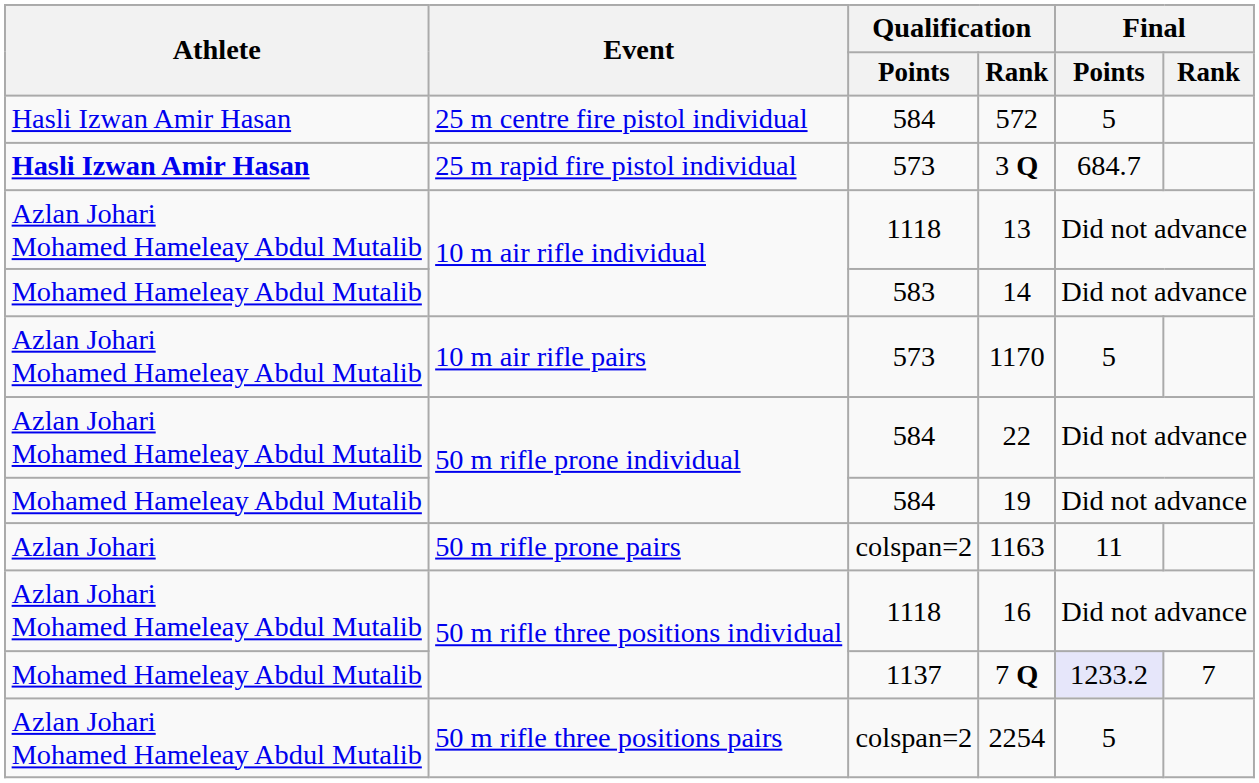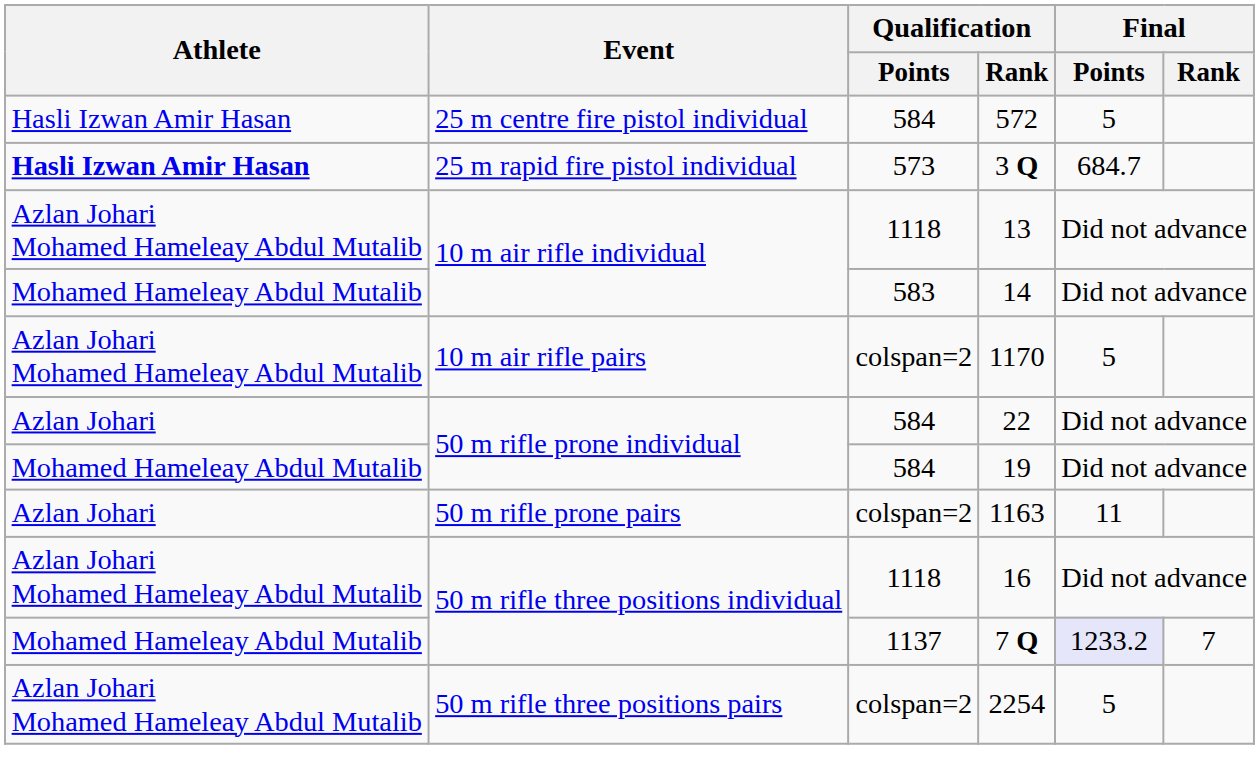(914, 356) 573 -> (914, 356) colspan=2
(217, 436) Azlan Johari Mohamed Hameleay Abdul Mutalib -> (84, 420) Azlan Johari
